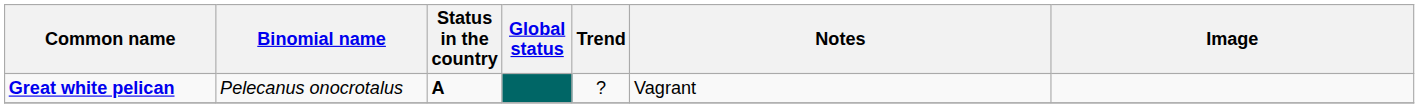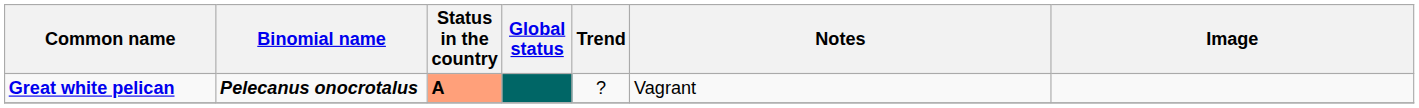(312, 88) normal -> (319, 88) bold
(438, 88) no background -> (438, 88) lightsalmon background
